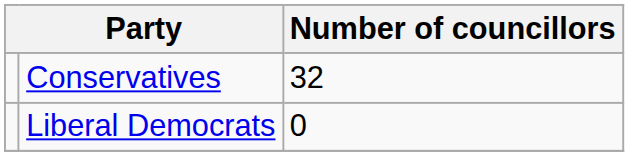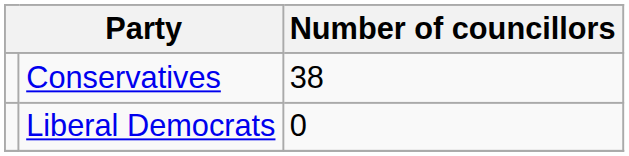(307, 77) 32 -> (307, 77) 38
